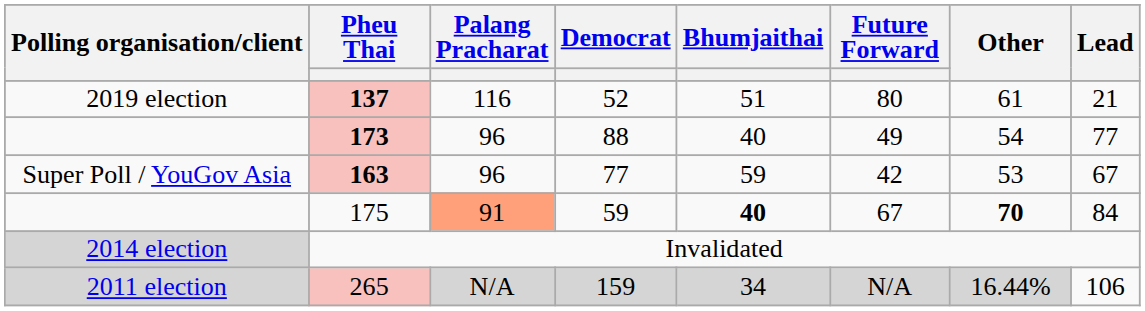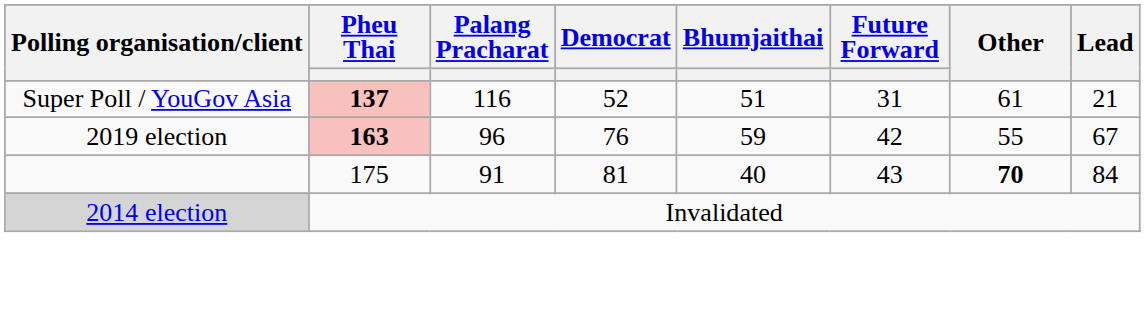(157, 99) 2019 election -> (157, 99) Super Poll / YouGov Asia
(890, 99) 80 -> (890, 99) 31
- row: (369, 137)
(157, 174) Super Poll / YouGov Asia -> (157, 137) 2019 election
(616, 174) 77 -> (616, 137) 76
(1011, 174) 53 -> (1011, 137) 55
(492, 212) lightsalmon background -> (492, 174) no background
(616, 212) 59 -> (616, 174) 81
(753, 212) bold -> (753, 174) normal
(890, 212) 67 -> (890, 174) 43
- row: (369, 287)
